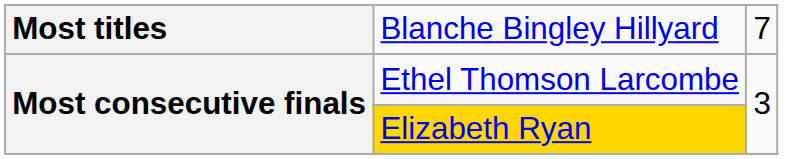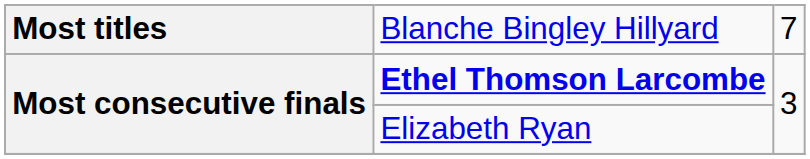(560, 79) normal -> (573, 79) bold
(486, 128) gold background -> (486, 128) no background
